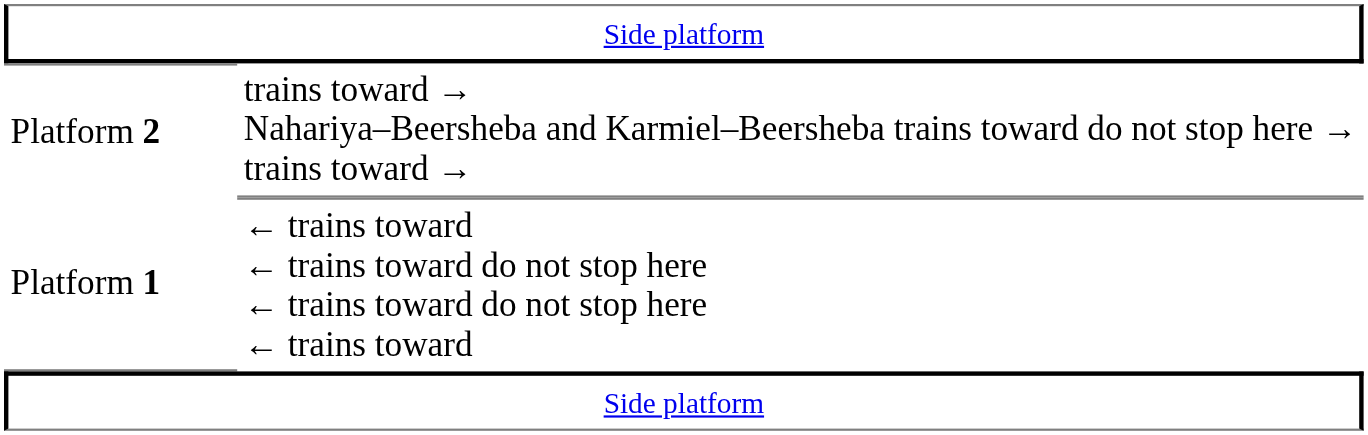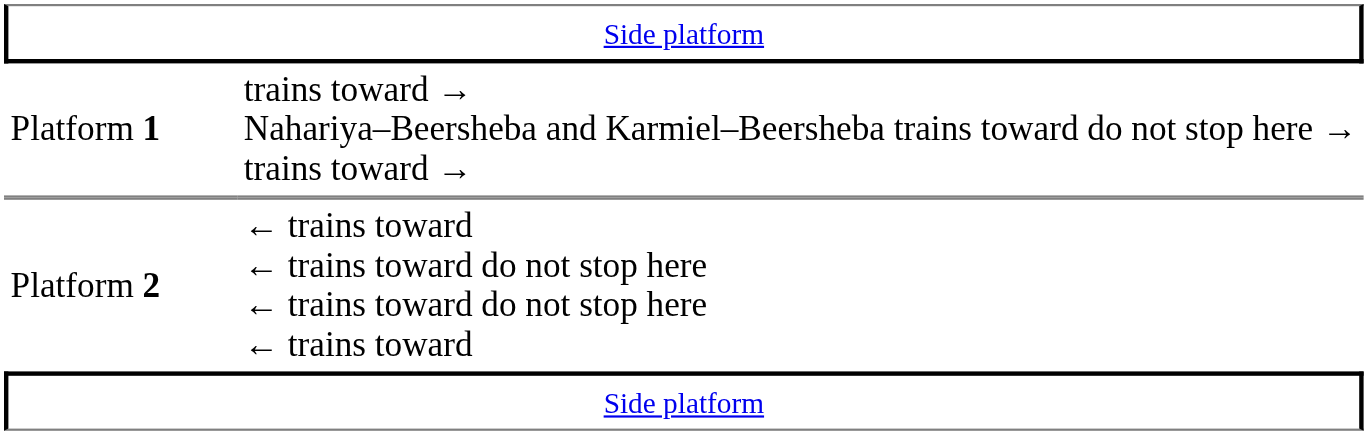(85, 131) Platform 2 -> (85, 128) Platform 1
(85, 282) Platform 1 -> (85, 285) Platform 2
